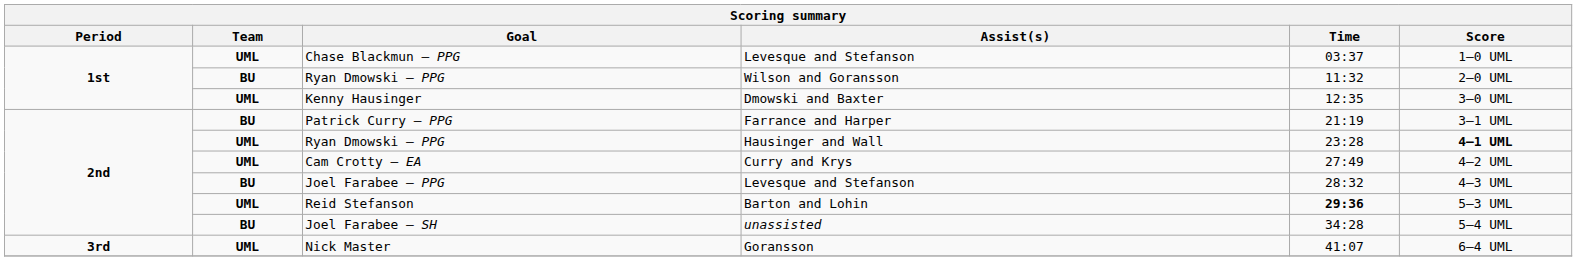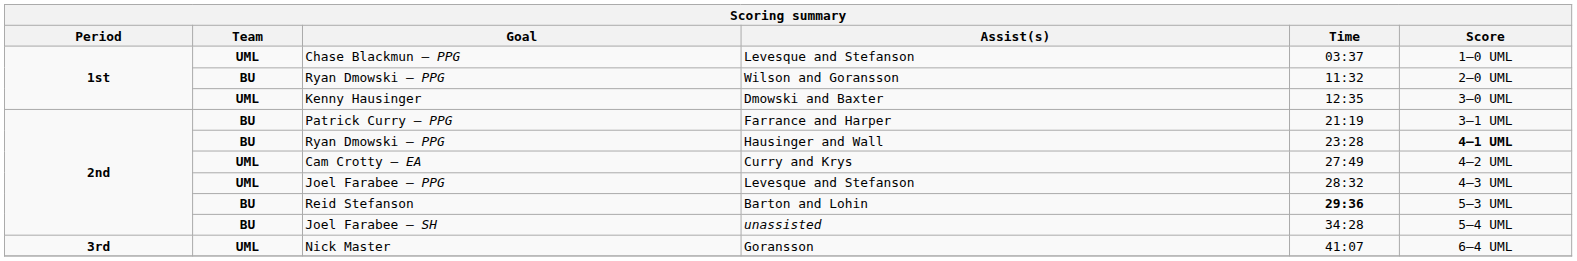(247, 141) UML -> (247, 141) BU
(247, 183) BU -> (247, 183) UML
(247, 204) UML -> (247, 204) BU
